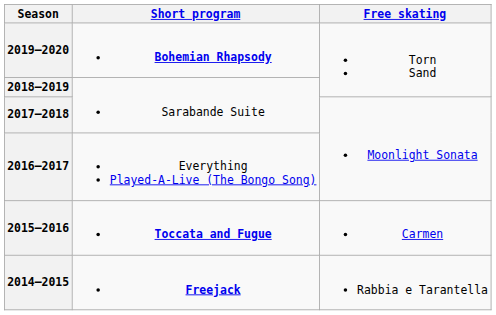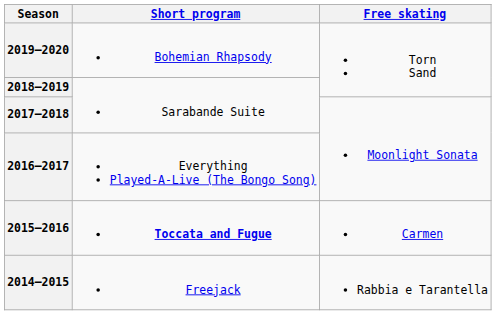(196, 57) bold -> (196, 57) normal
(196, 289) bold -> (196, 289) normal
